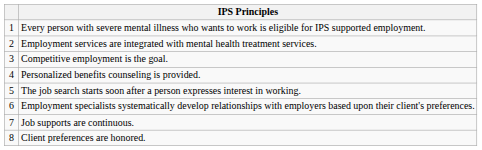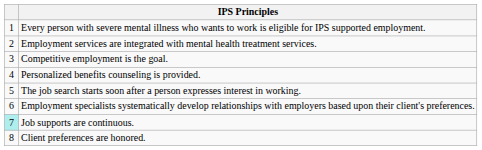(12, 122) no background -> (12, 122) paleturquoise background
